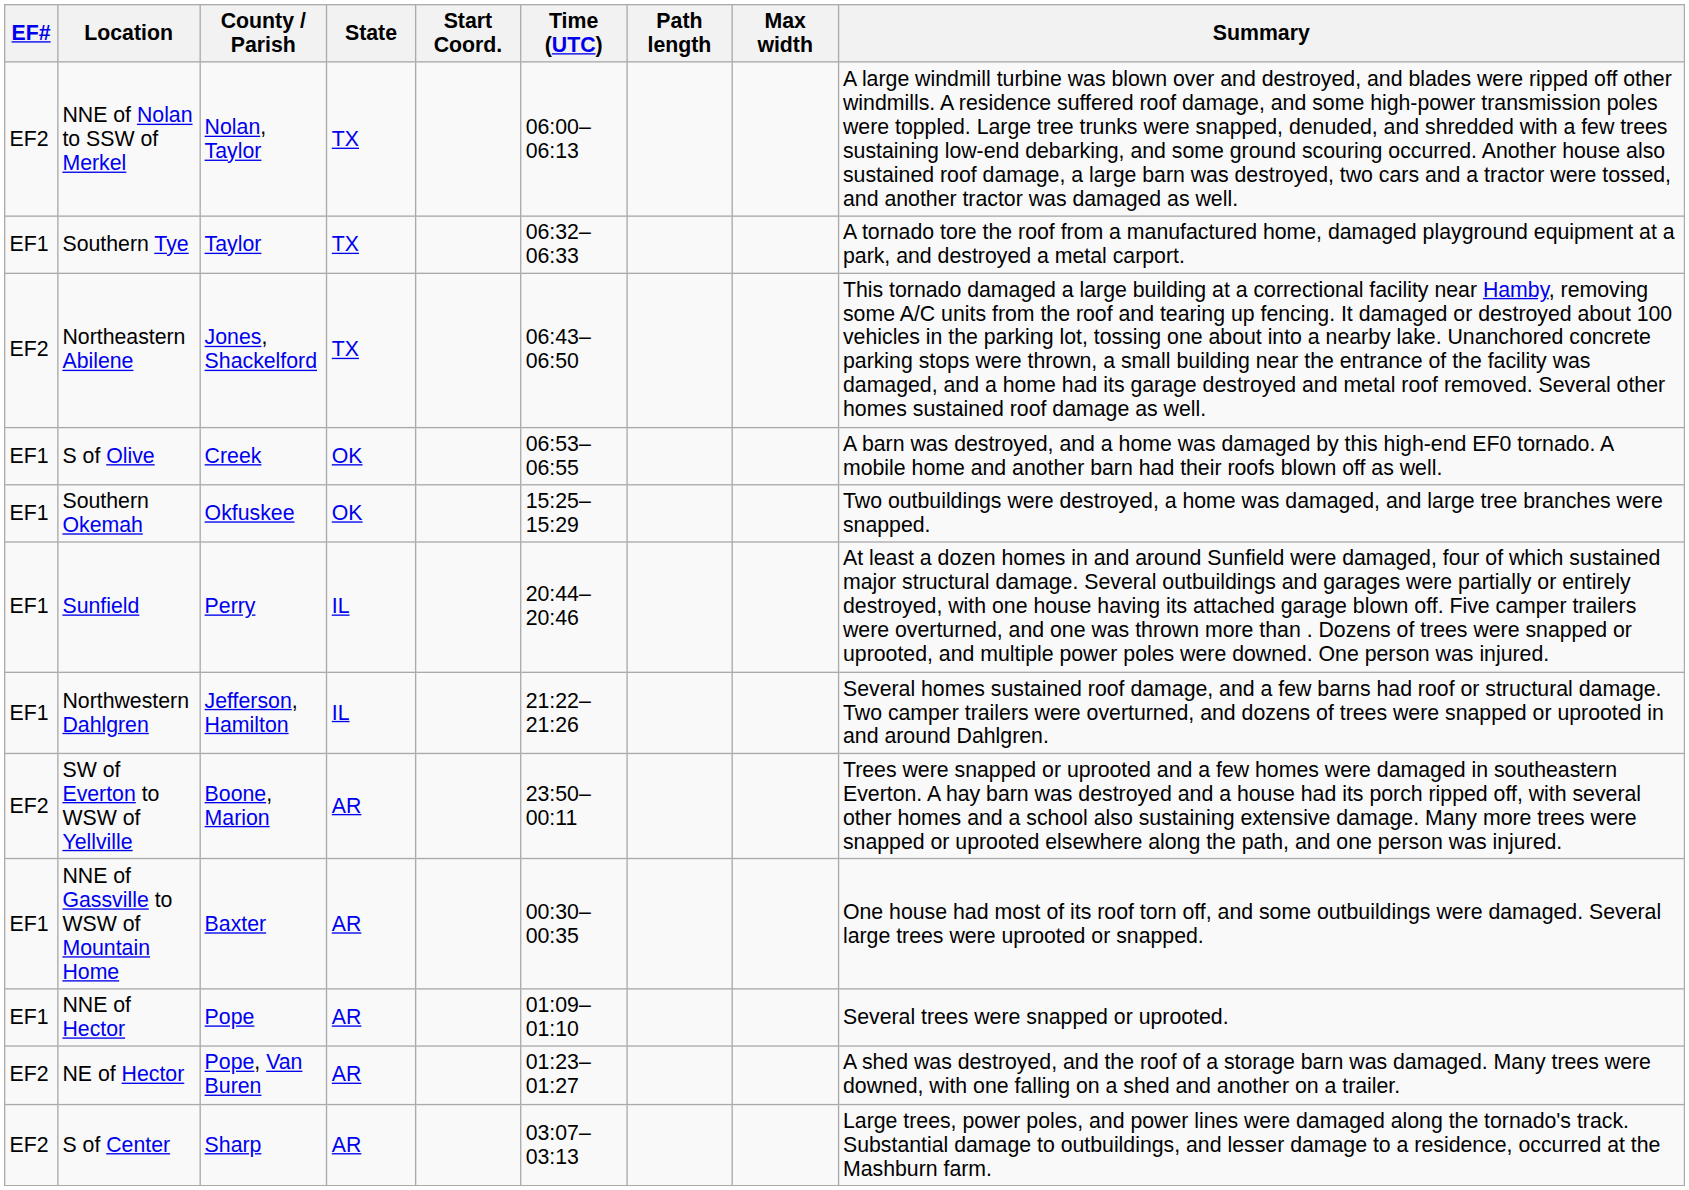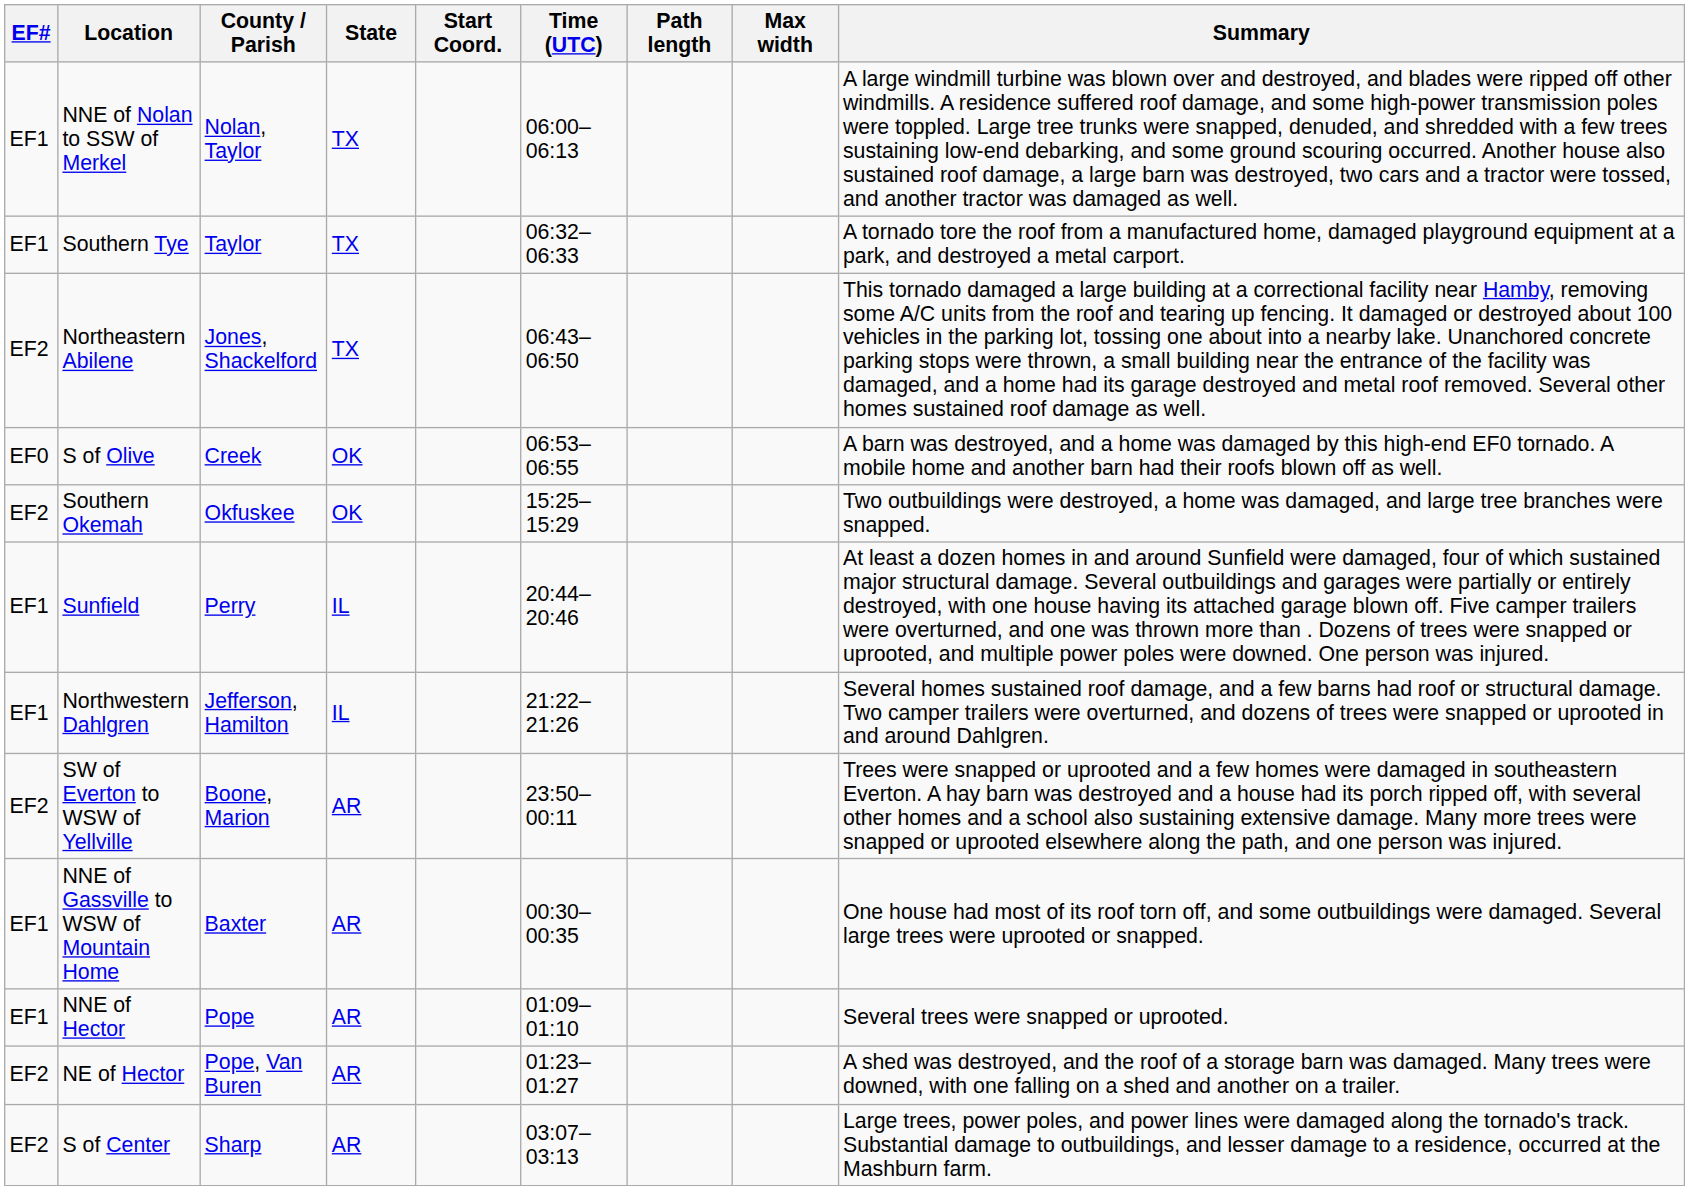(29, 138) EF2 -> (29, 138) EF1
(29, 455) EF1 -> (29, 455) EF0
(29, 513) EF1 -> (29, 513) EF2
